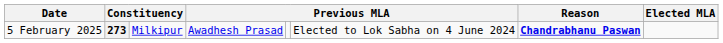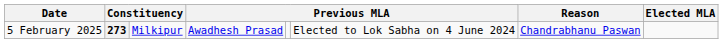(580, 30) bold -> (580, 30) normal
